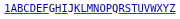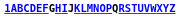(90, 9) normal -> (90, 9) bold
